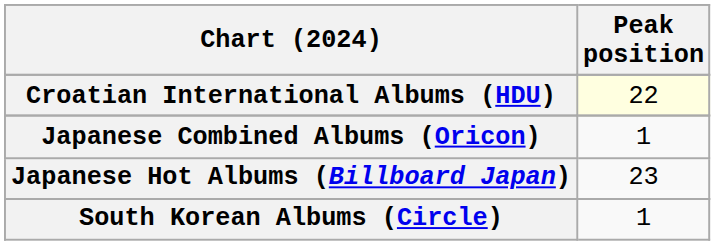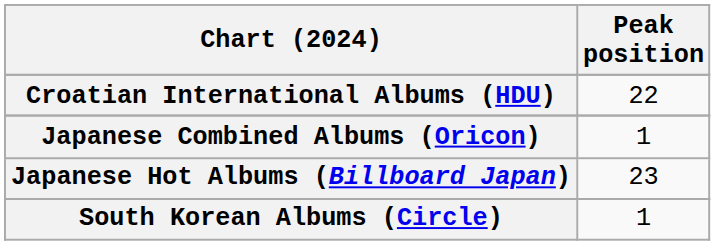(644, 96) lightyellow background -> (644, 96) no background
